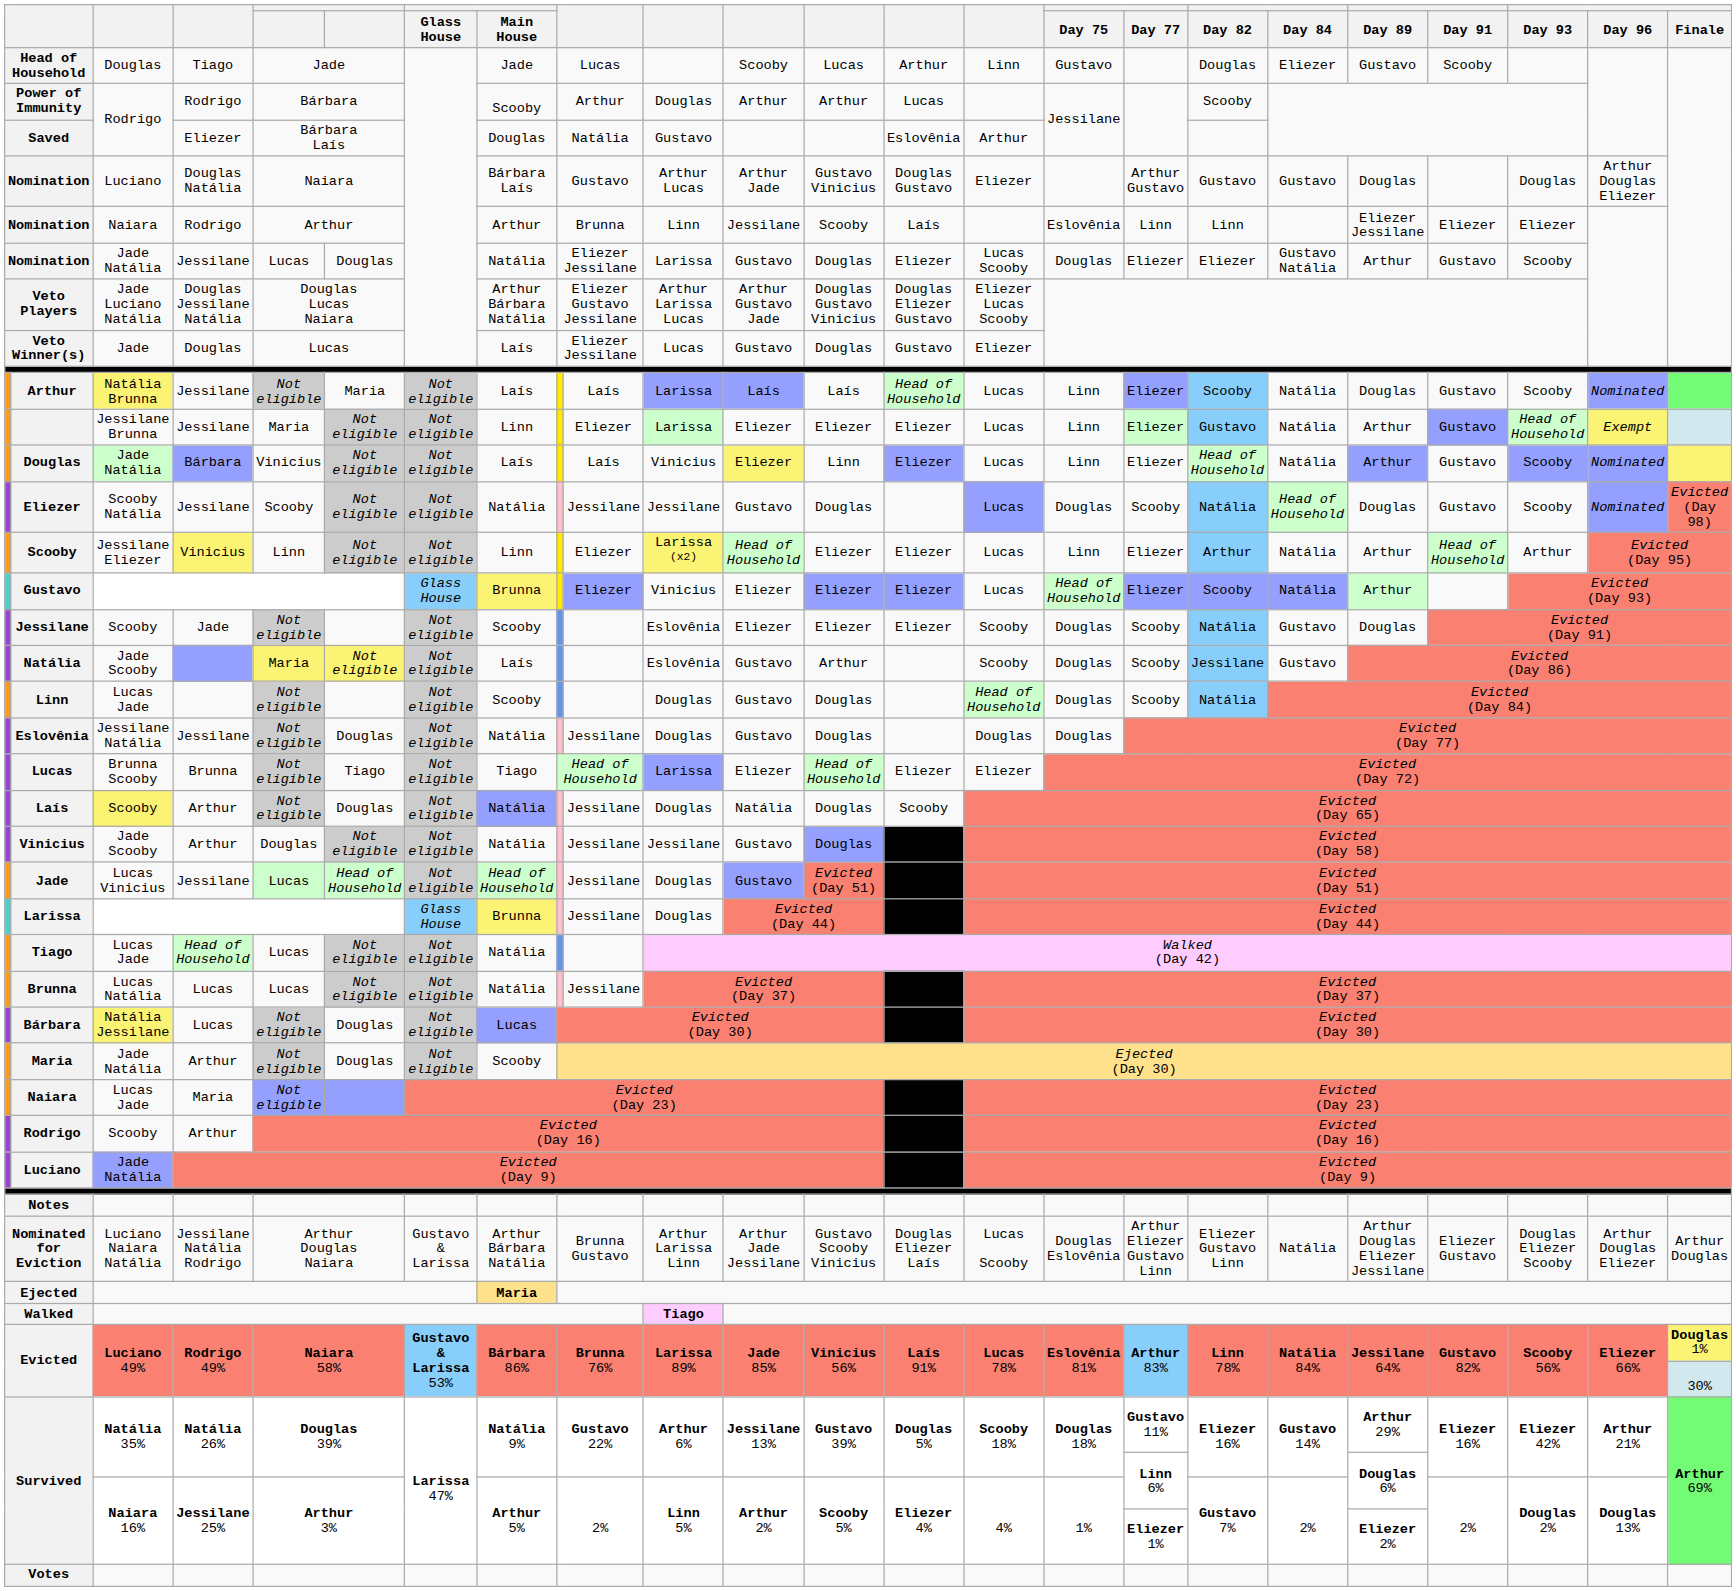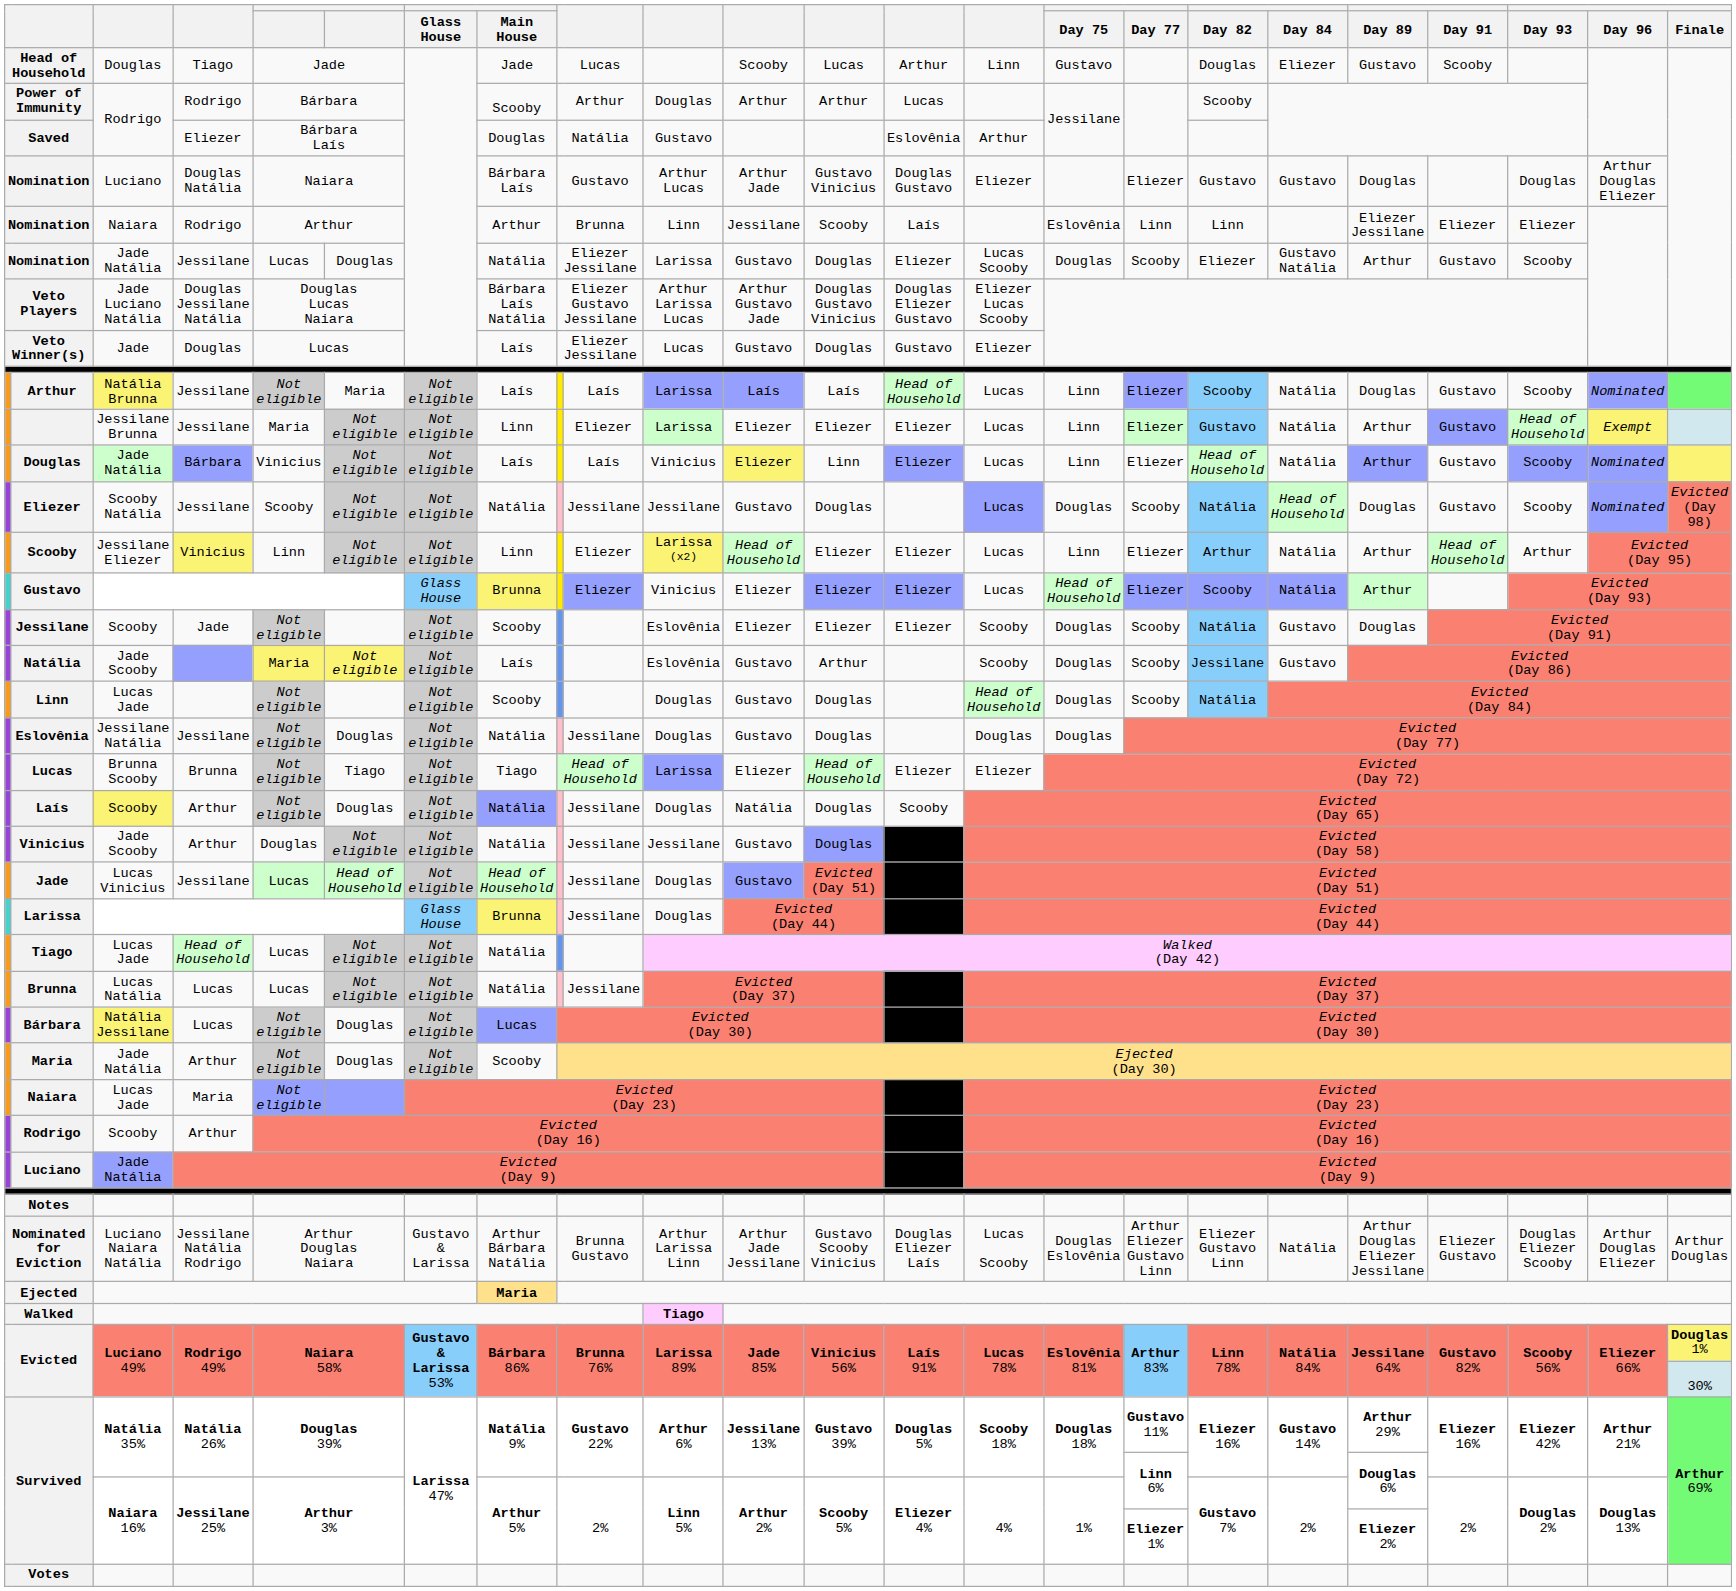(1156, 181) Arthur Gustavo -> (1156, 181) Eliezer
(1156, 261) Eliezer -> (1156, 261) Scooby
(517, 305) Arthur Bárbara Natália -> (517, 305) Bárbara Laís Natália
